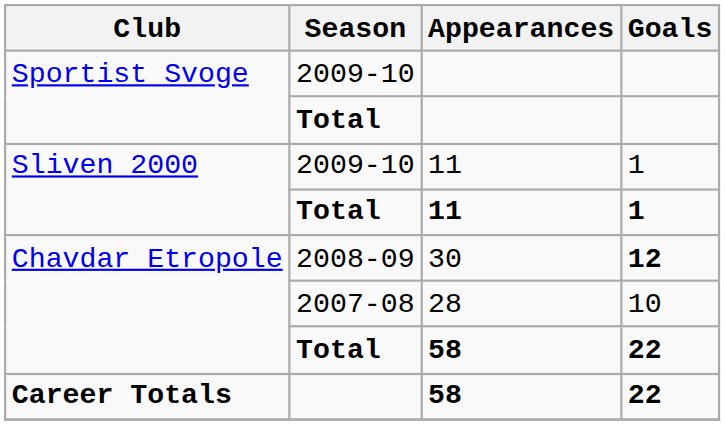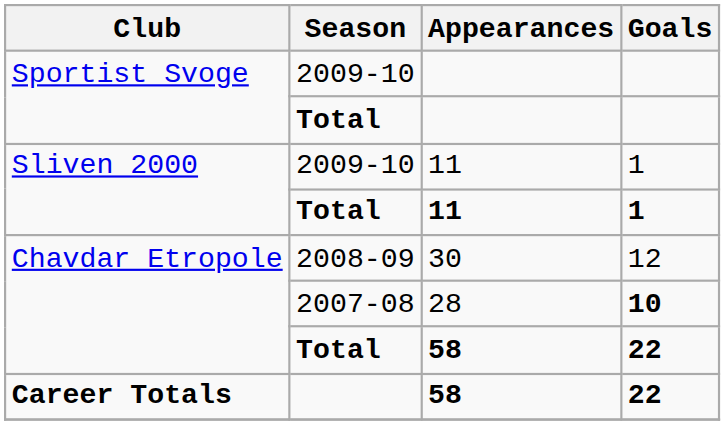(645, 258) bold -> (645, 258) normal
(645, 304) normal -> (645, 304) bold
